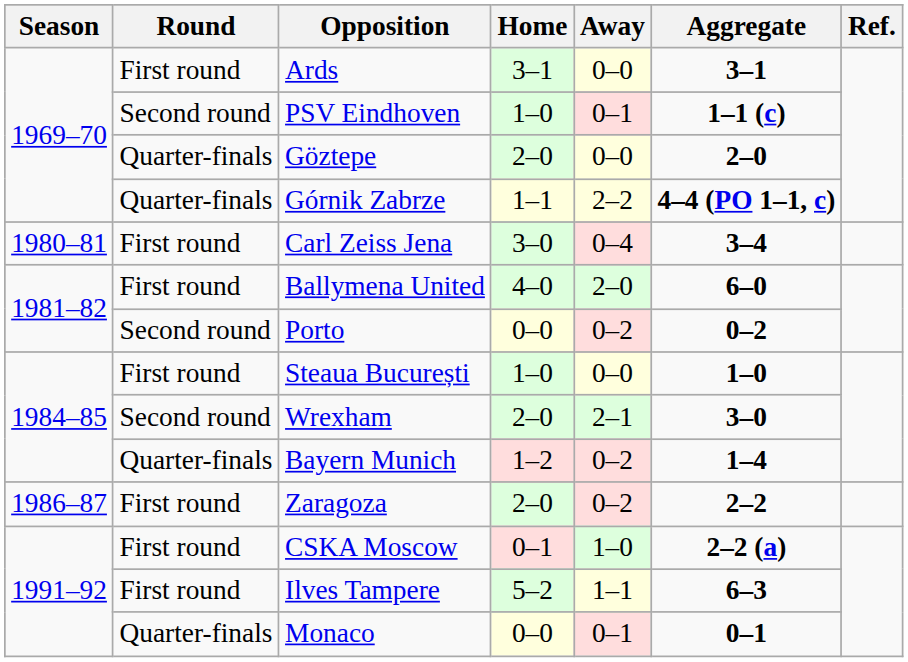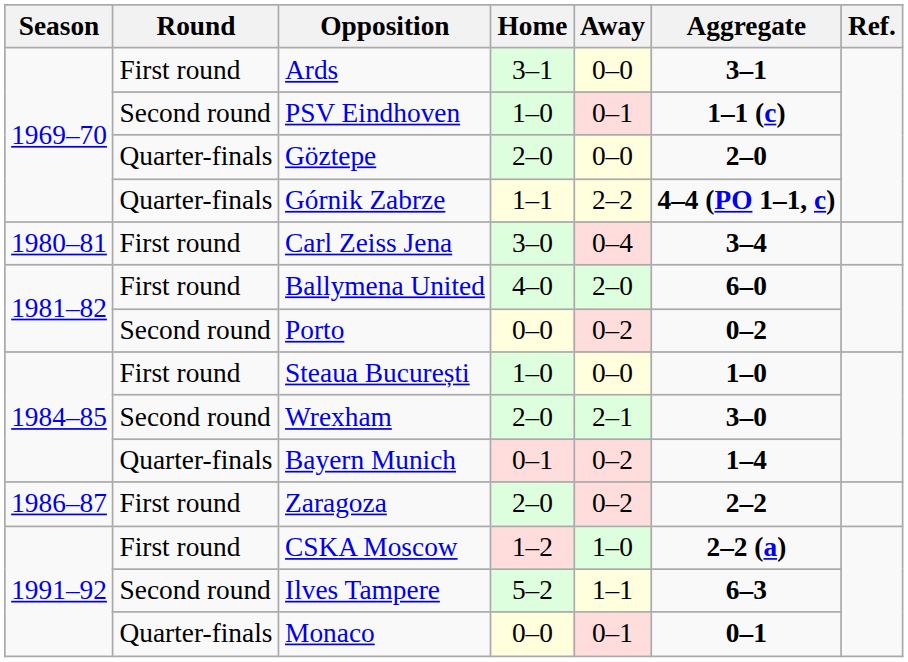(532, 460) 1–2 -> (532, 460) 0–1
(532, 546) 0–1 -> (532, 546) 1–2
(180, 590) First round -> (195, 590) Second round
